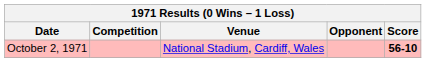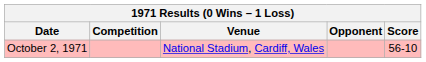(403, 48) bold -> (403, 48) normal
